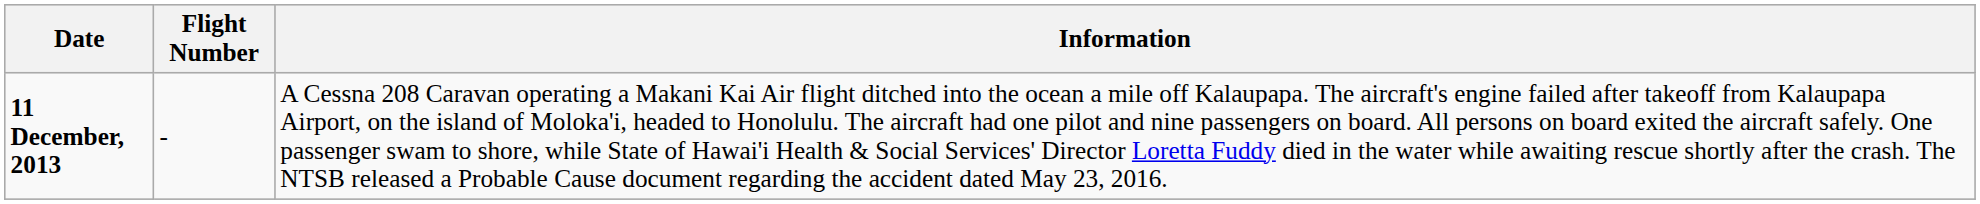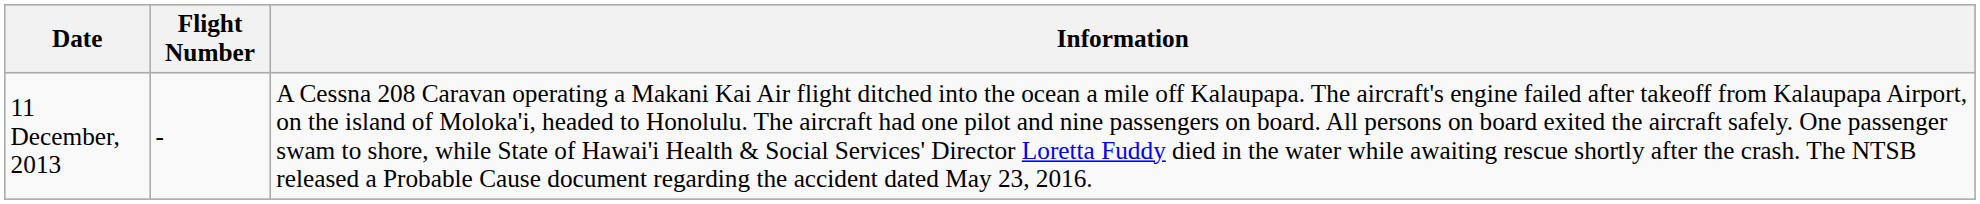(67, 135) bold -> (65, 135) normal
